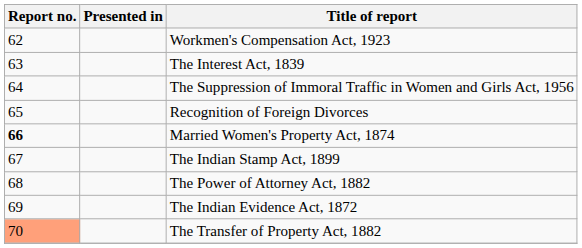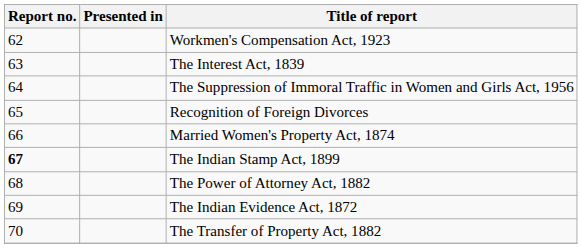(15, 135) bold -> (15, 135) normal
(15, 159) normal -> (15, 159) bold
(15, 231) lightsalmon background -> (15, 231) no background
